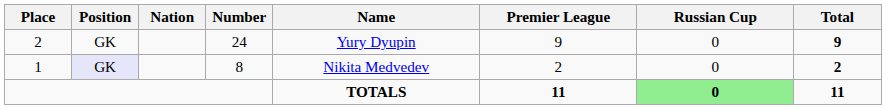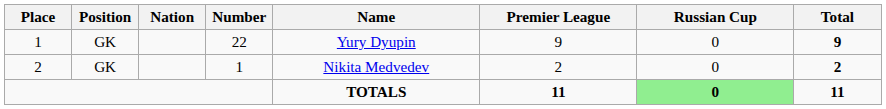(38, 42) 2 -> (38, 42) 1
(239, 42) 24 -> (239, 42) 22
(38, 67) 1 -> (38, 67) 2
(105, 67) lavender background -> (105, 67) no background
(239, 67) 8 -> (239, 67) 1
